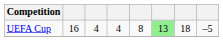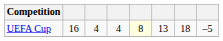(141, 28) no background -> (141, 28) lightyellow background
(163, 28) lightgreen background -> (163, 28) no background
